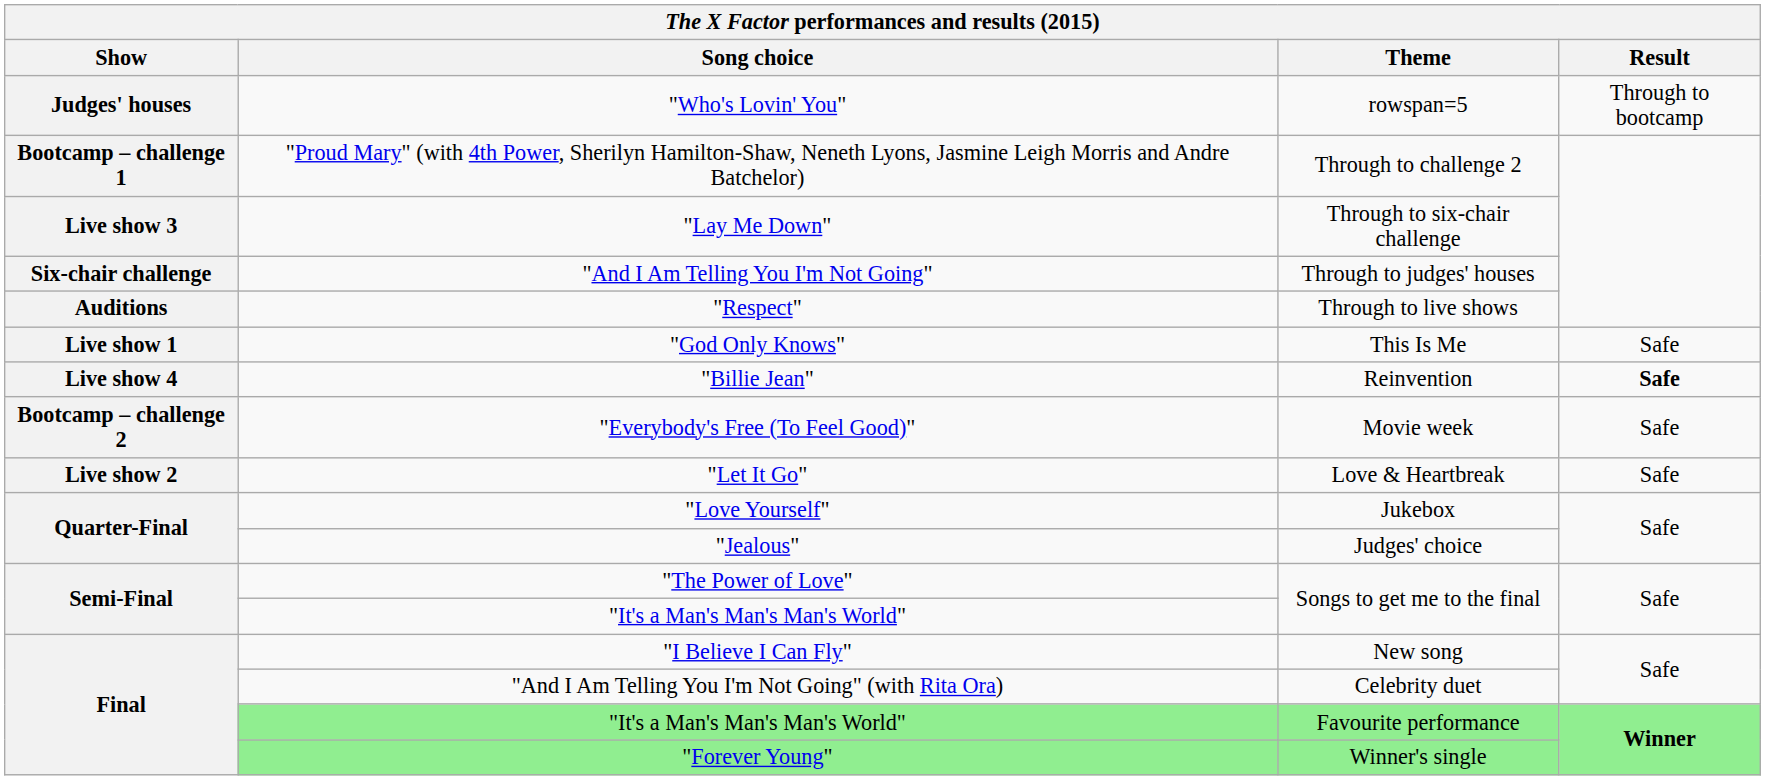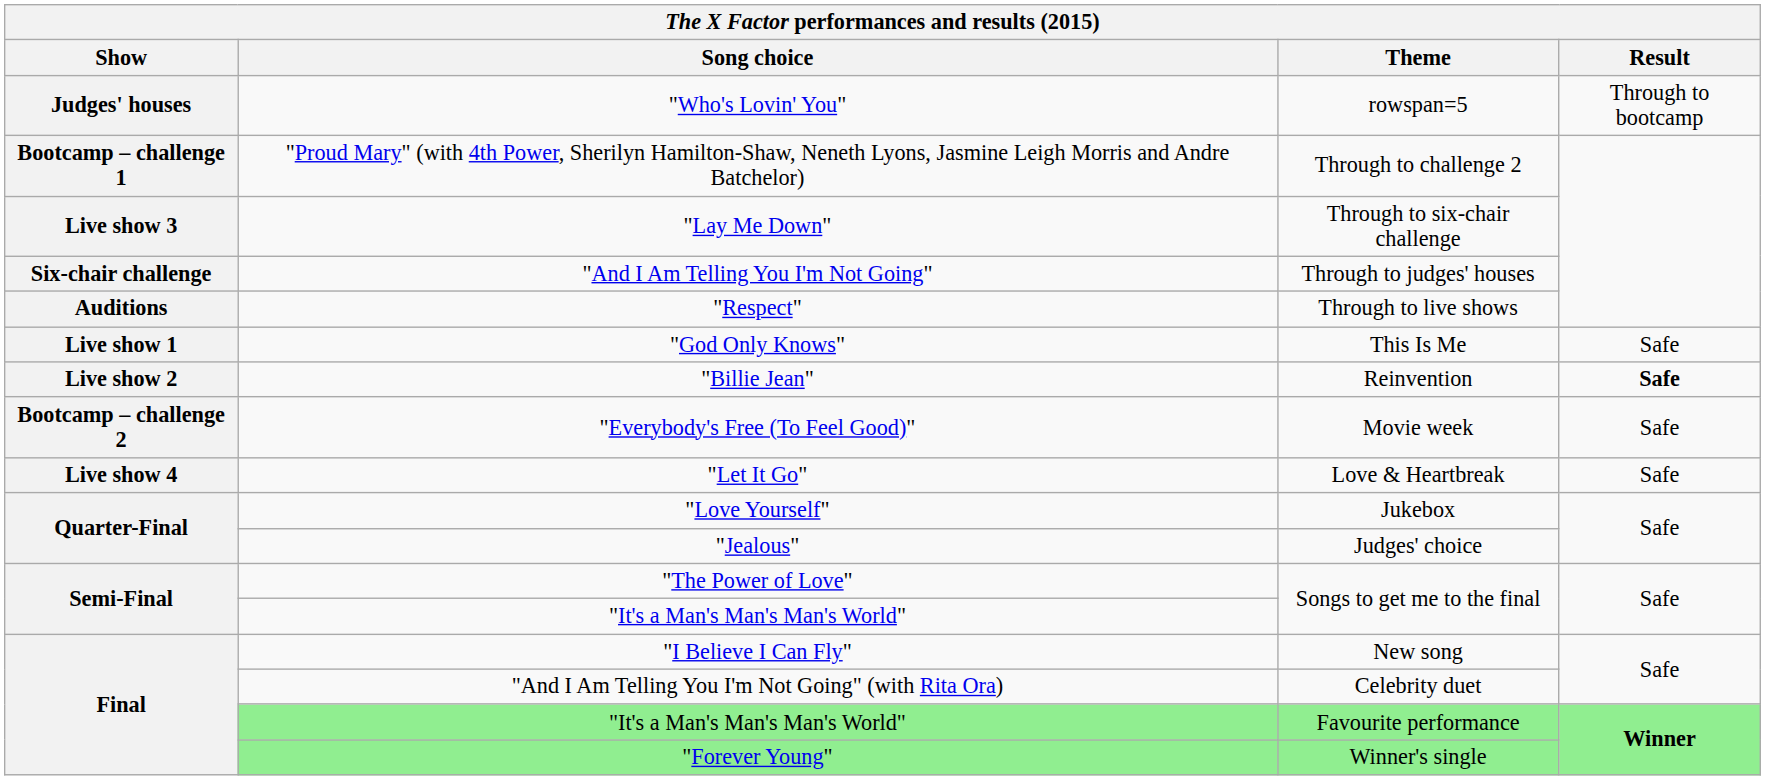(121, 379) Live show 4 -> (121, 379) Live show 2
(121, 474) Live show 2 -> (121, 474) Live show 4
